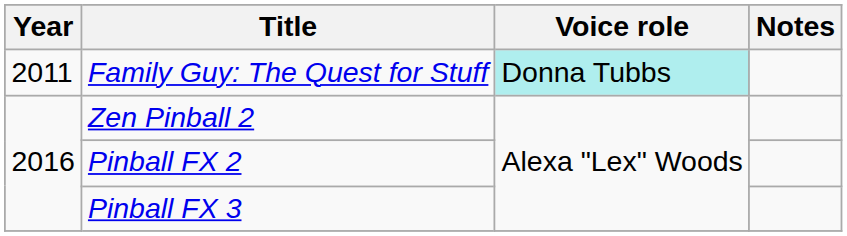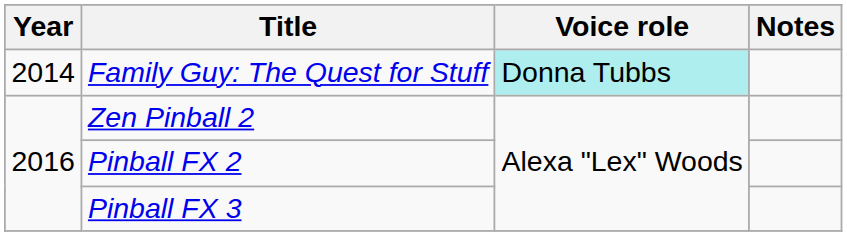(42, 72) 2011 -> (43, 72) 2014
